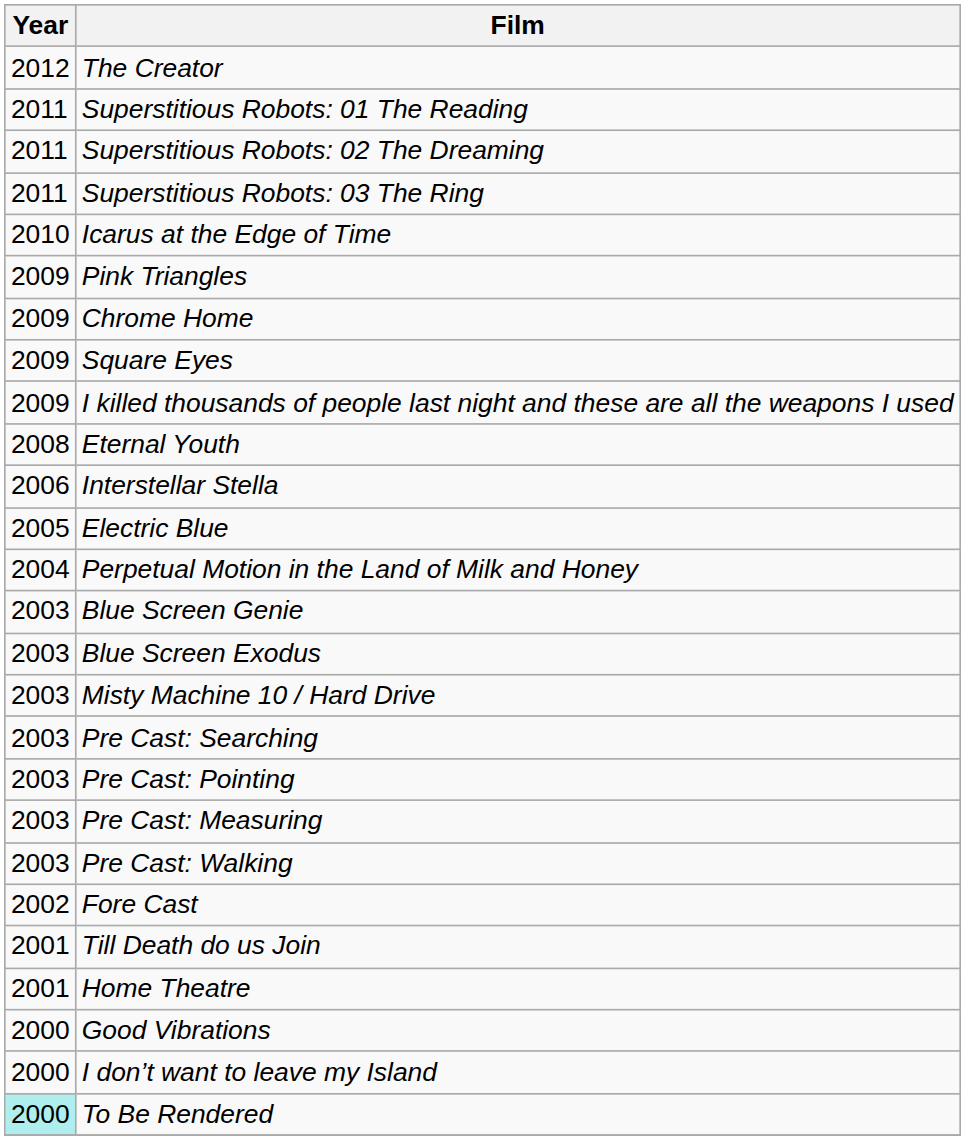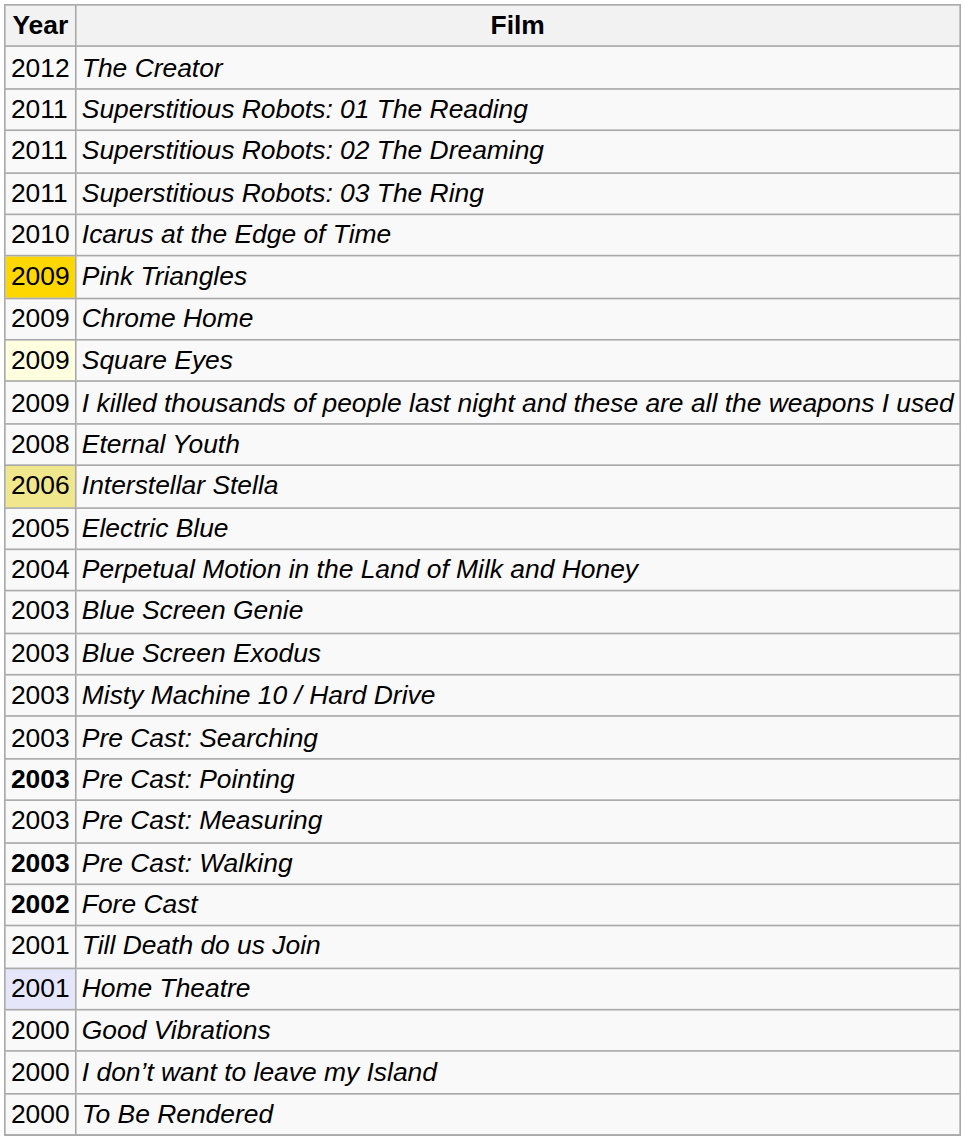(40, 276) no background -> (40, 276) gold background
(40, 360) no background -> (40, 360) lightyellow background
(40, 485) no background -> (40, 485) khaki background
(40, 779) normal -> (40, 779) bold
(40, 862) normal -> (40, 862) bold
(40, 904) normal -> (40, 904) bold
(40, 988) no background -> (40, 988) lavender background
(40, 1114) paleturquoise background -> (40, 1114) no background
